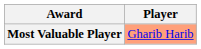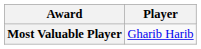(161, 34) lightsalmon background -> (161, 34) no background
